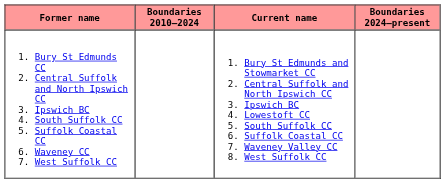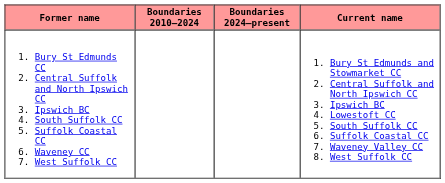columns swapped: (284, 17) <-> (397, 17)
